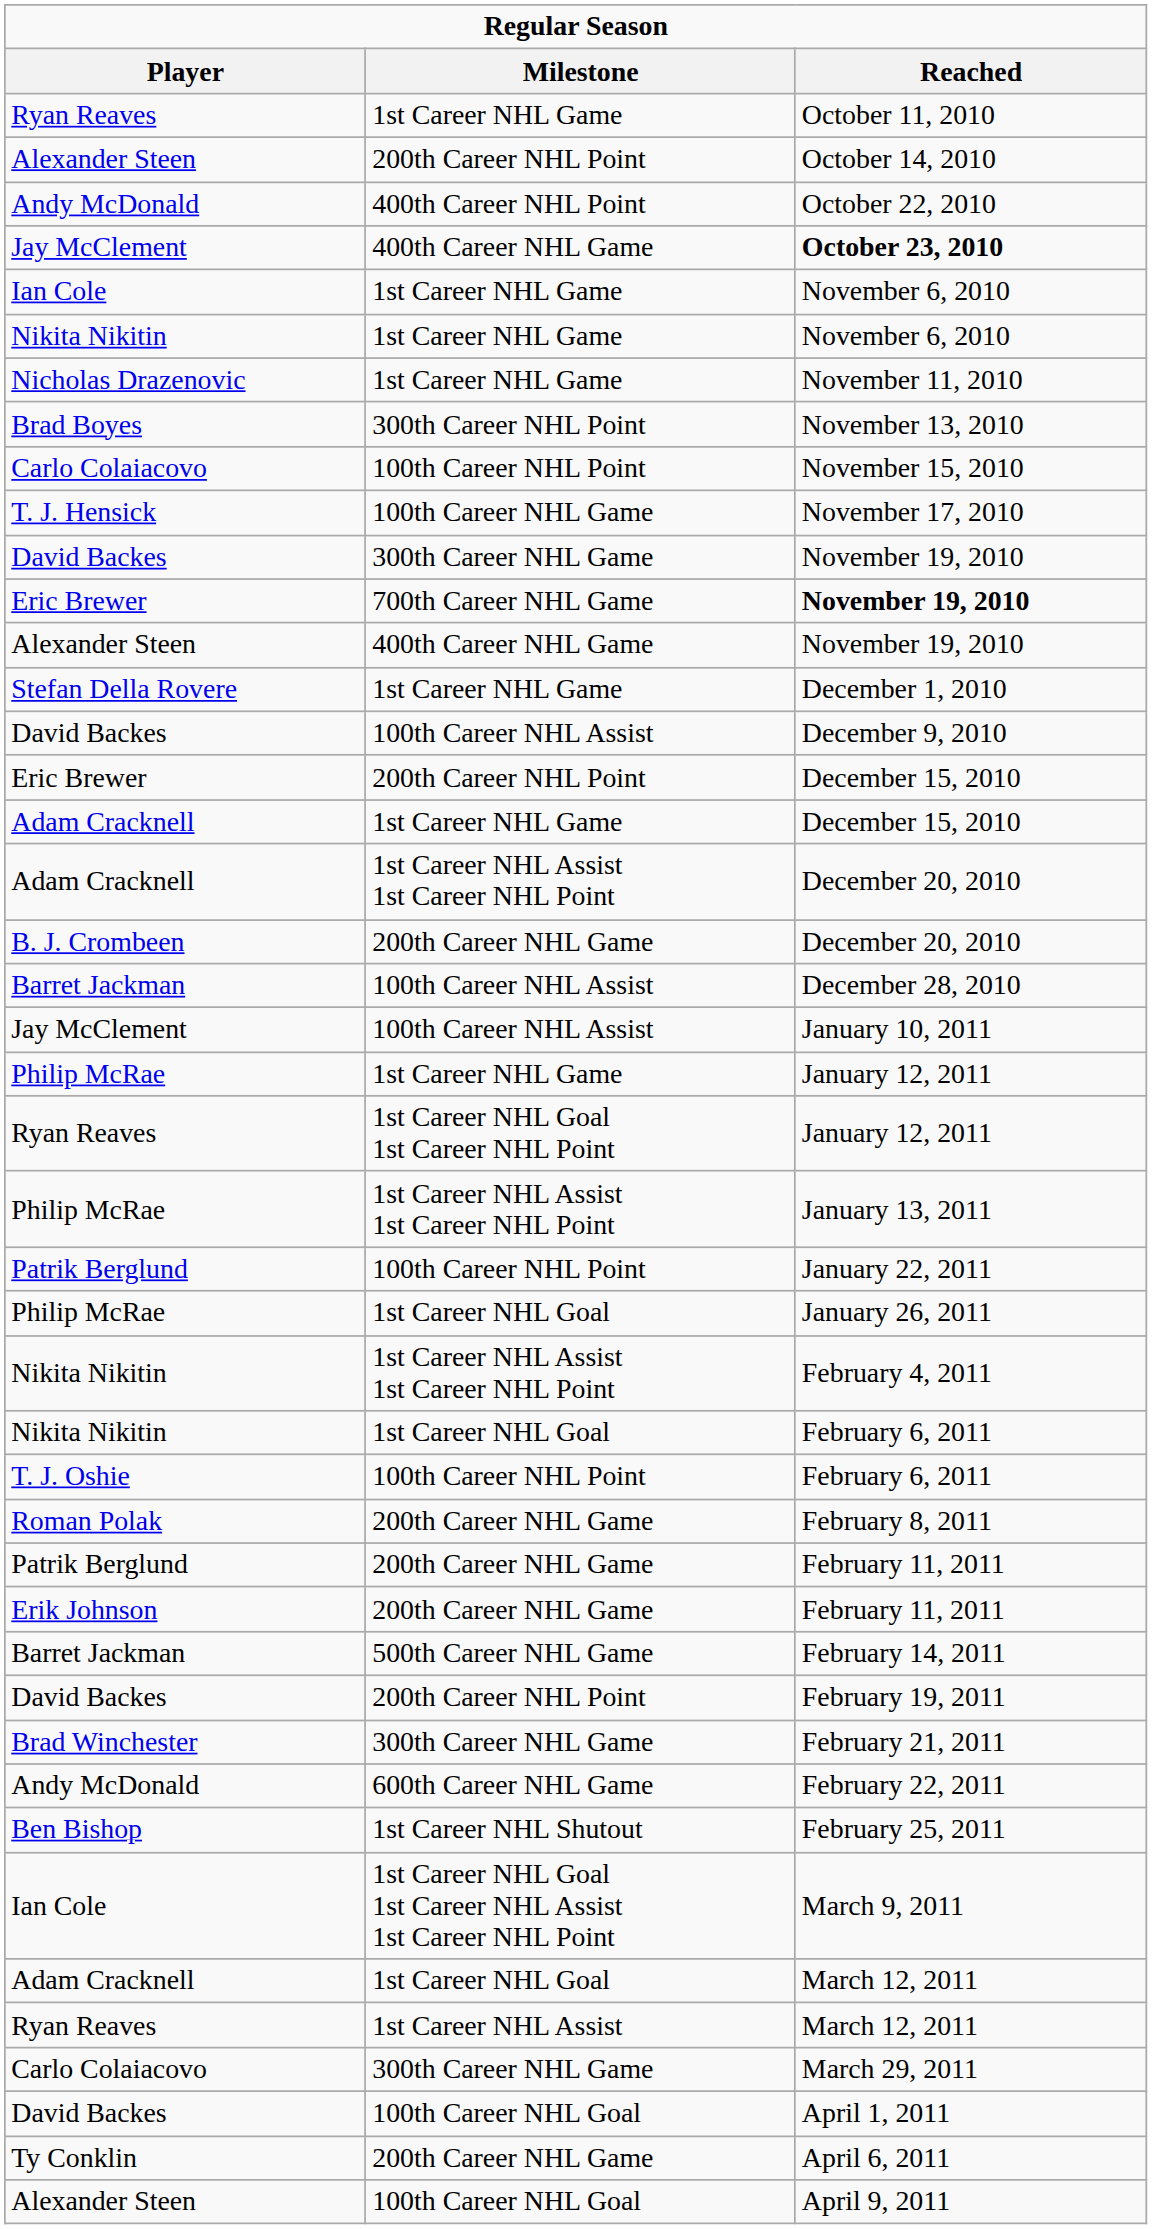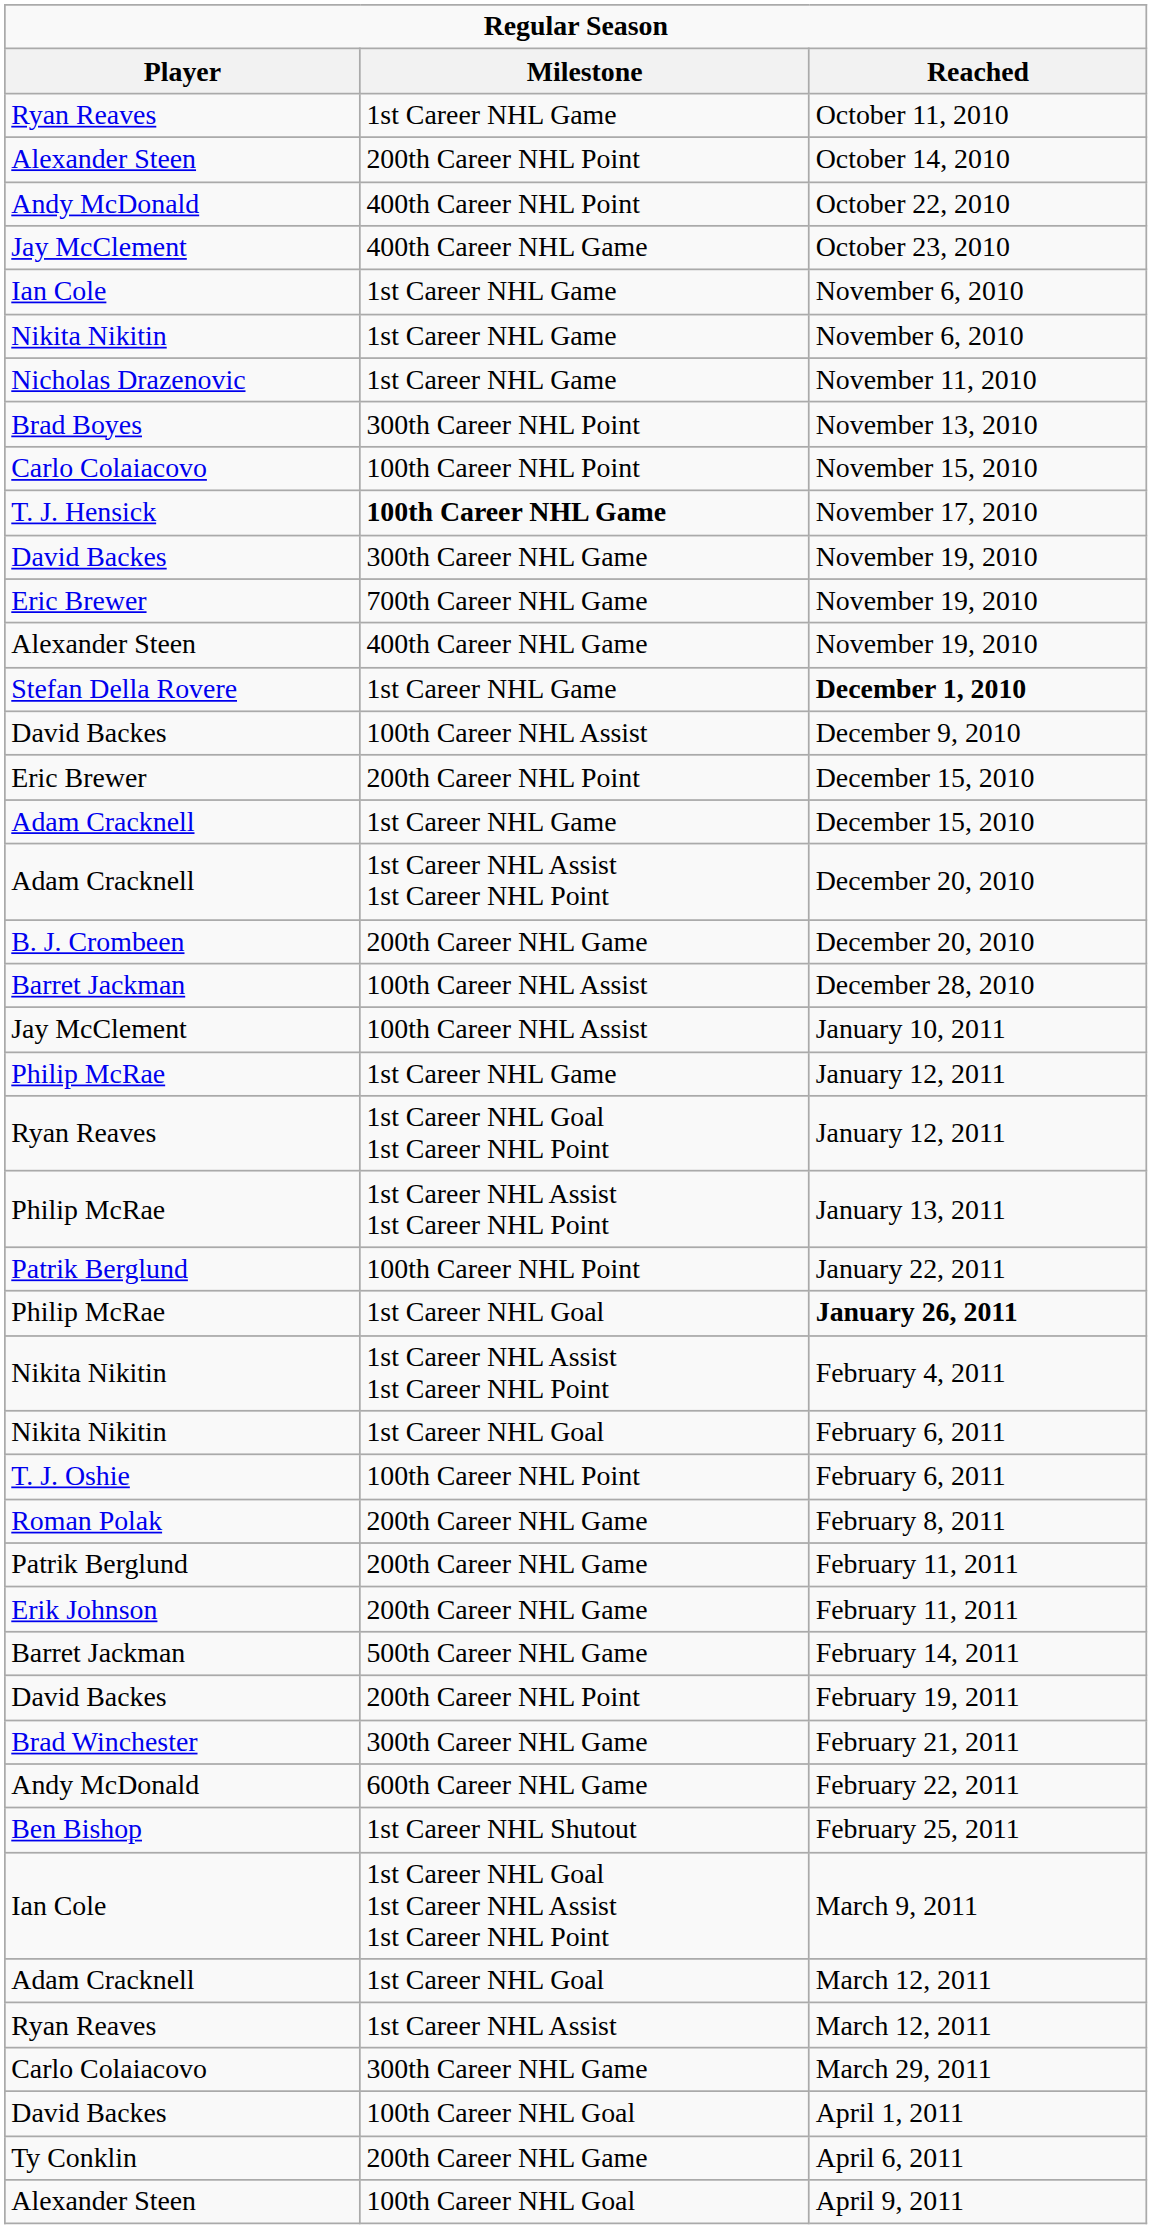(903, 247) bold -> (913, 247) normal
(513, 512) normal -> (516, 512) bold
(916, 600) bold -> (927, 600) normal
(904, 688) normal -> (921, 688) bold
(897, 1312) normal -> (917, 1312) bold
